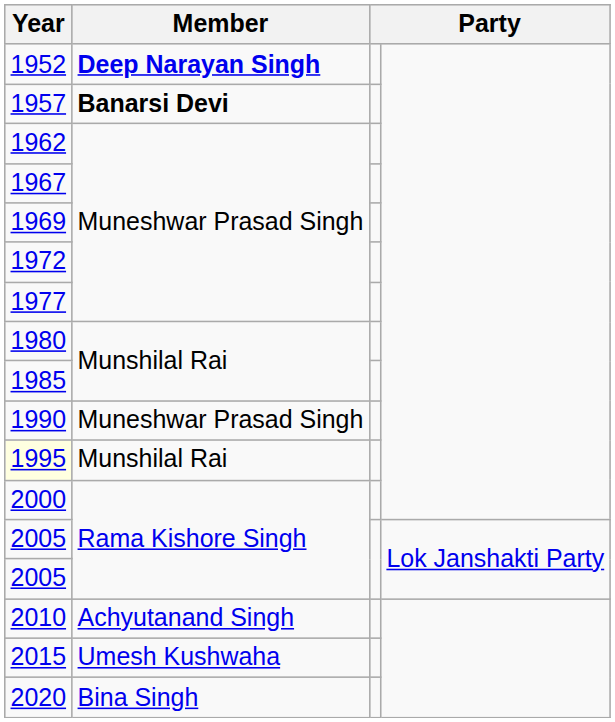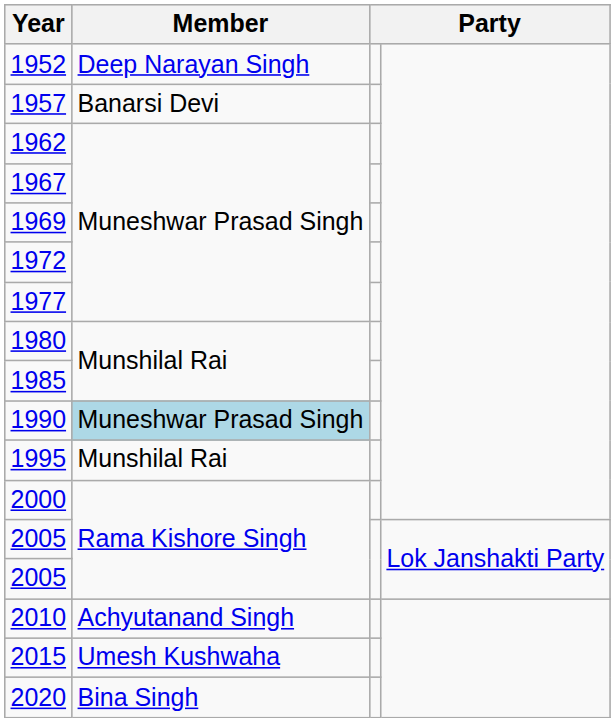(199, 63) bold -> (193, 63) normal
(153, 103) bold -> (148, 103) normal
(220, 420) no background -> (220, 420) lightblue background
(38, 459) lightyellow background -> (38, 459) no background
